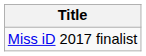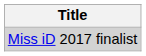(73, 39) no background -> (73, 39) lightgrey background
